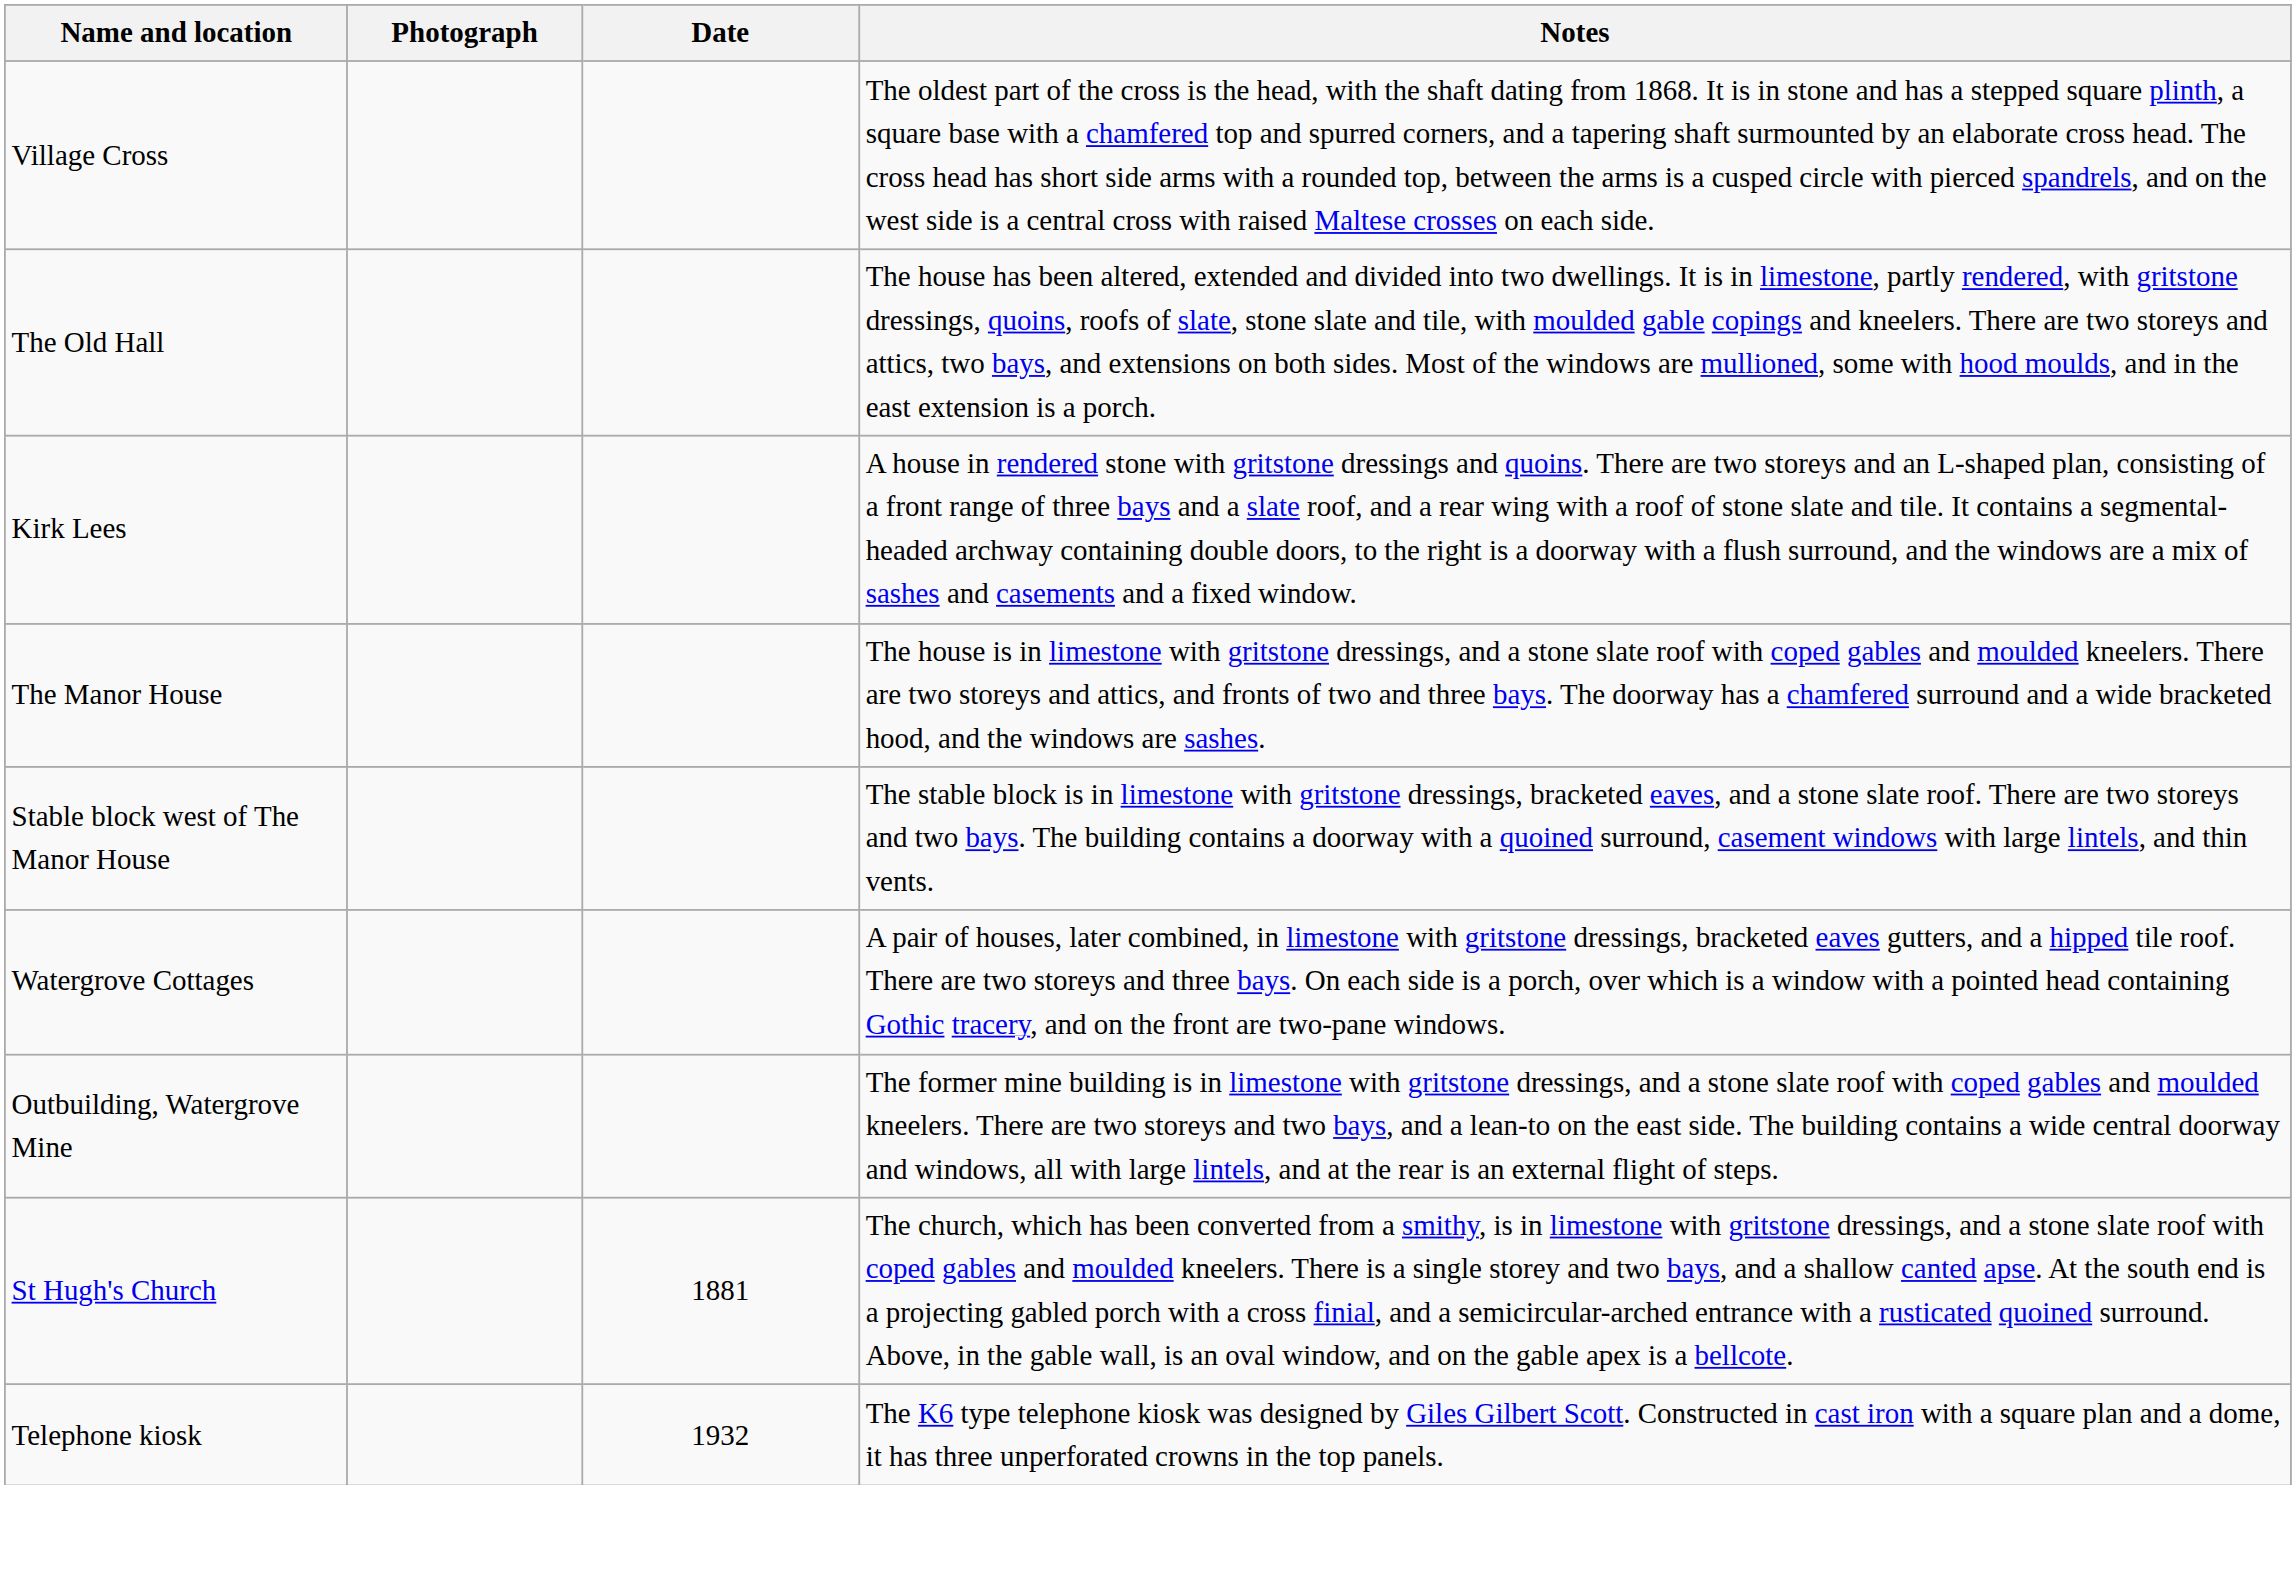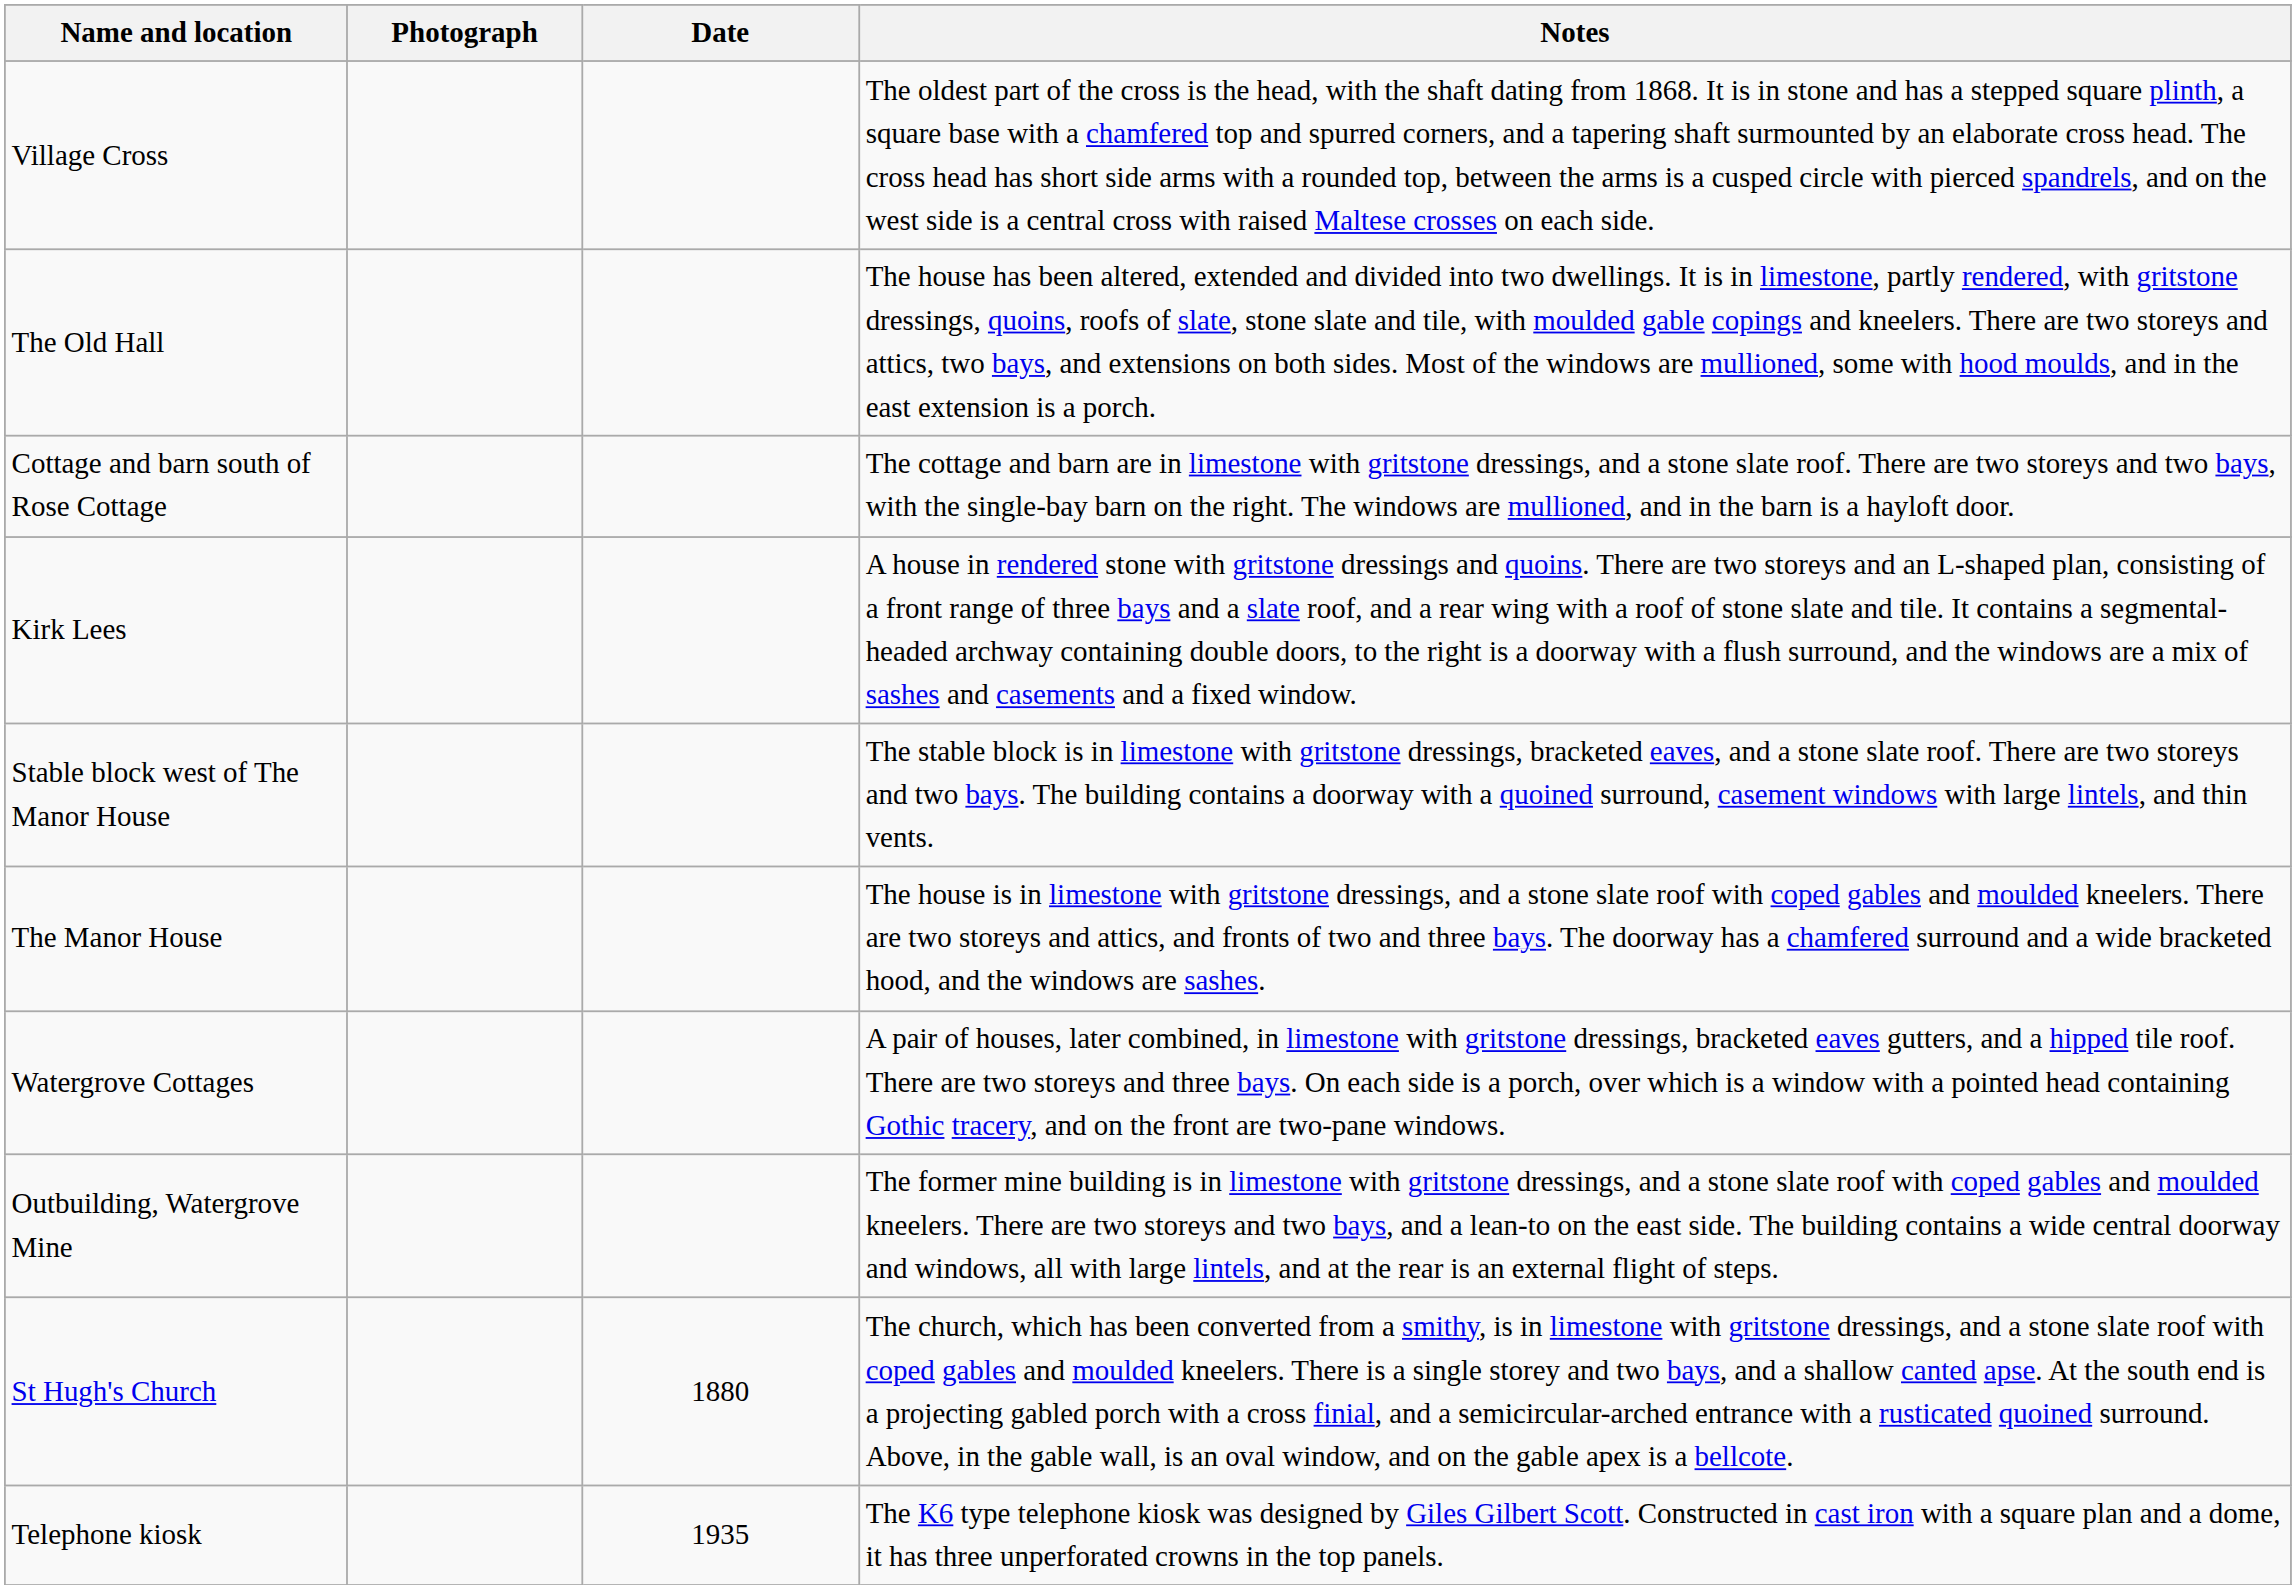+ row: (161, 485)
rows swapped: (117, 694) <-> (155, 838)
(720, 1290) 1881 -> (720, 1391) 1880
(720, 1434) 1932 -> (720, 1534) 1935
